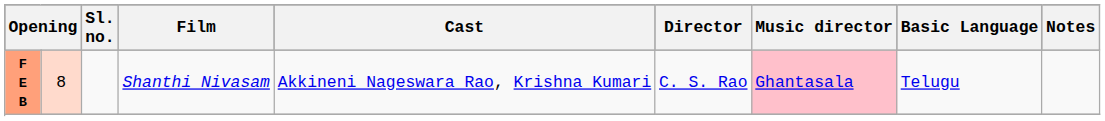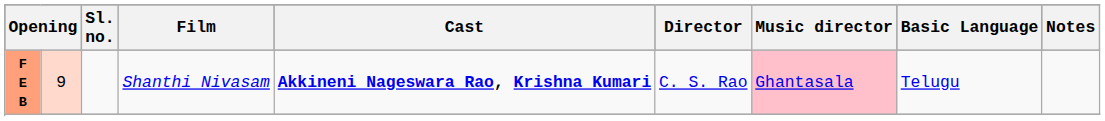(61, 82) 8 -> (61, 82) 9
(464, 82) normal -> (464, 82) bold
